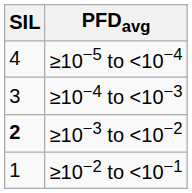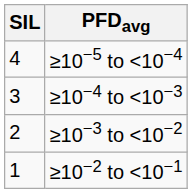(15, 133) bold -> (15, 133) normal
